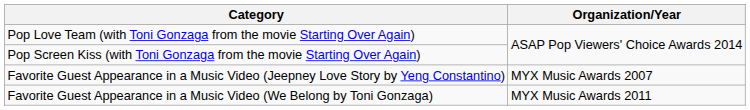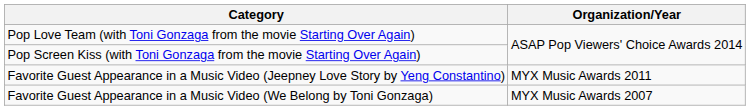(582, 75) MYX Music Awards 2007 -> (581, 75) MYX Music Awards 2011
(581, 95) MYX Music Awards 2011 -> (582, 95) MYX Music Awards 2007
